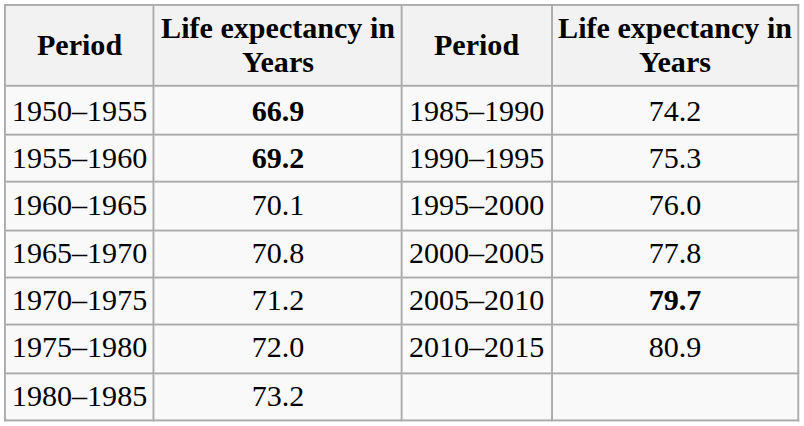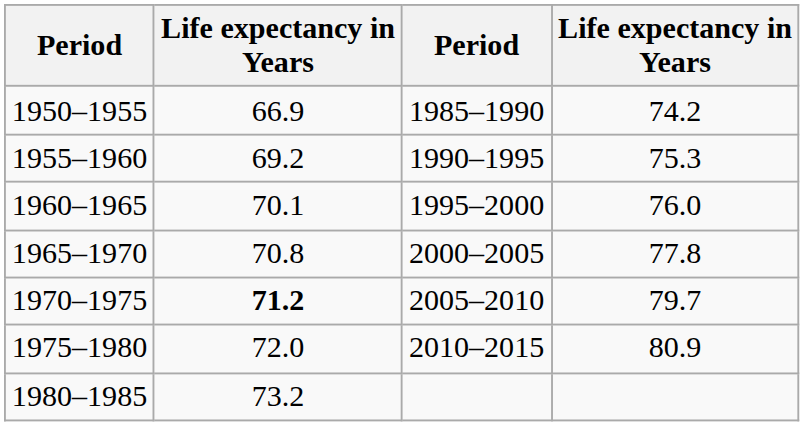(278, 109) bold -> (278, 109) normal
(278, 157) bold -> (278, 157) normal
(278, 300) normal -> (278, 300) bold
(675, 300) bold -> (675, 300) normal
